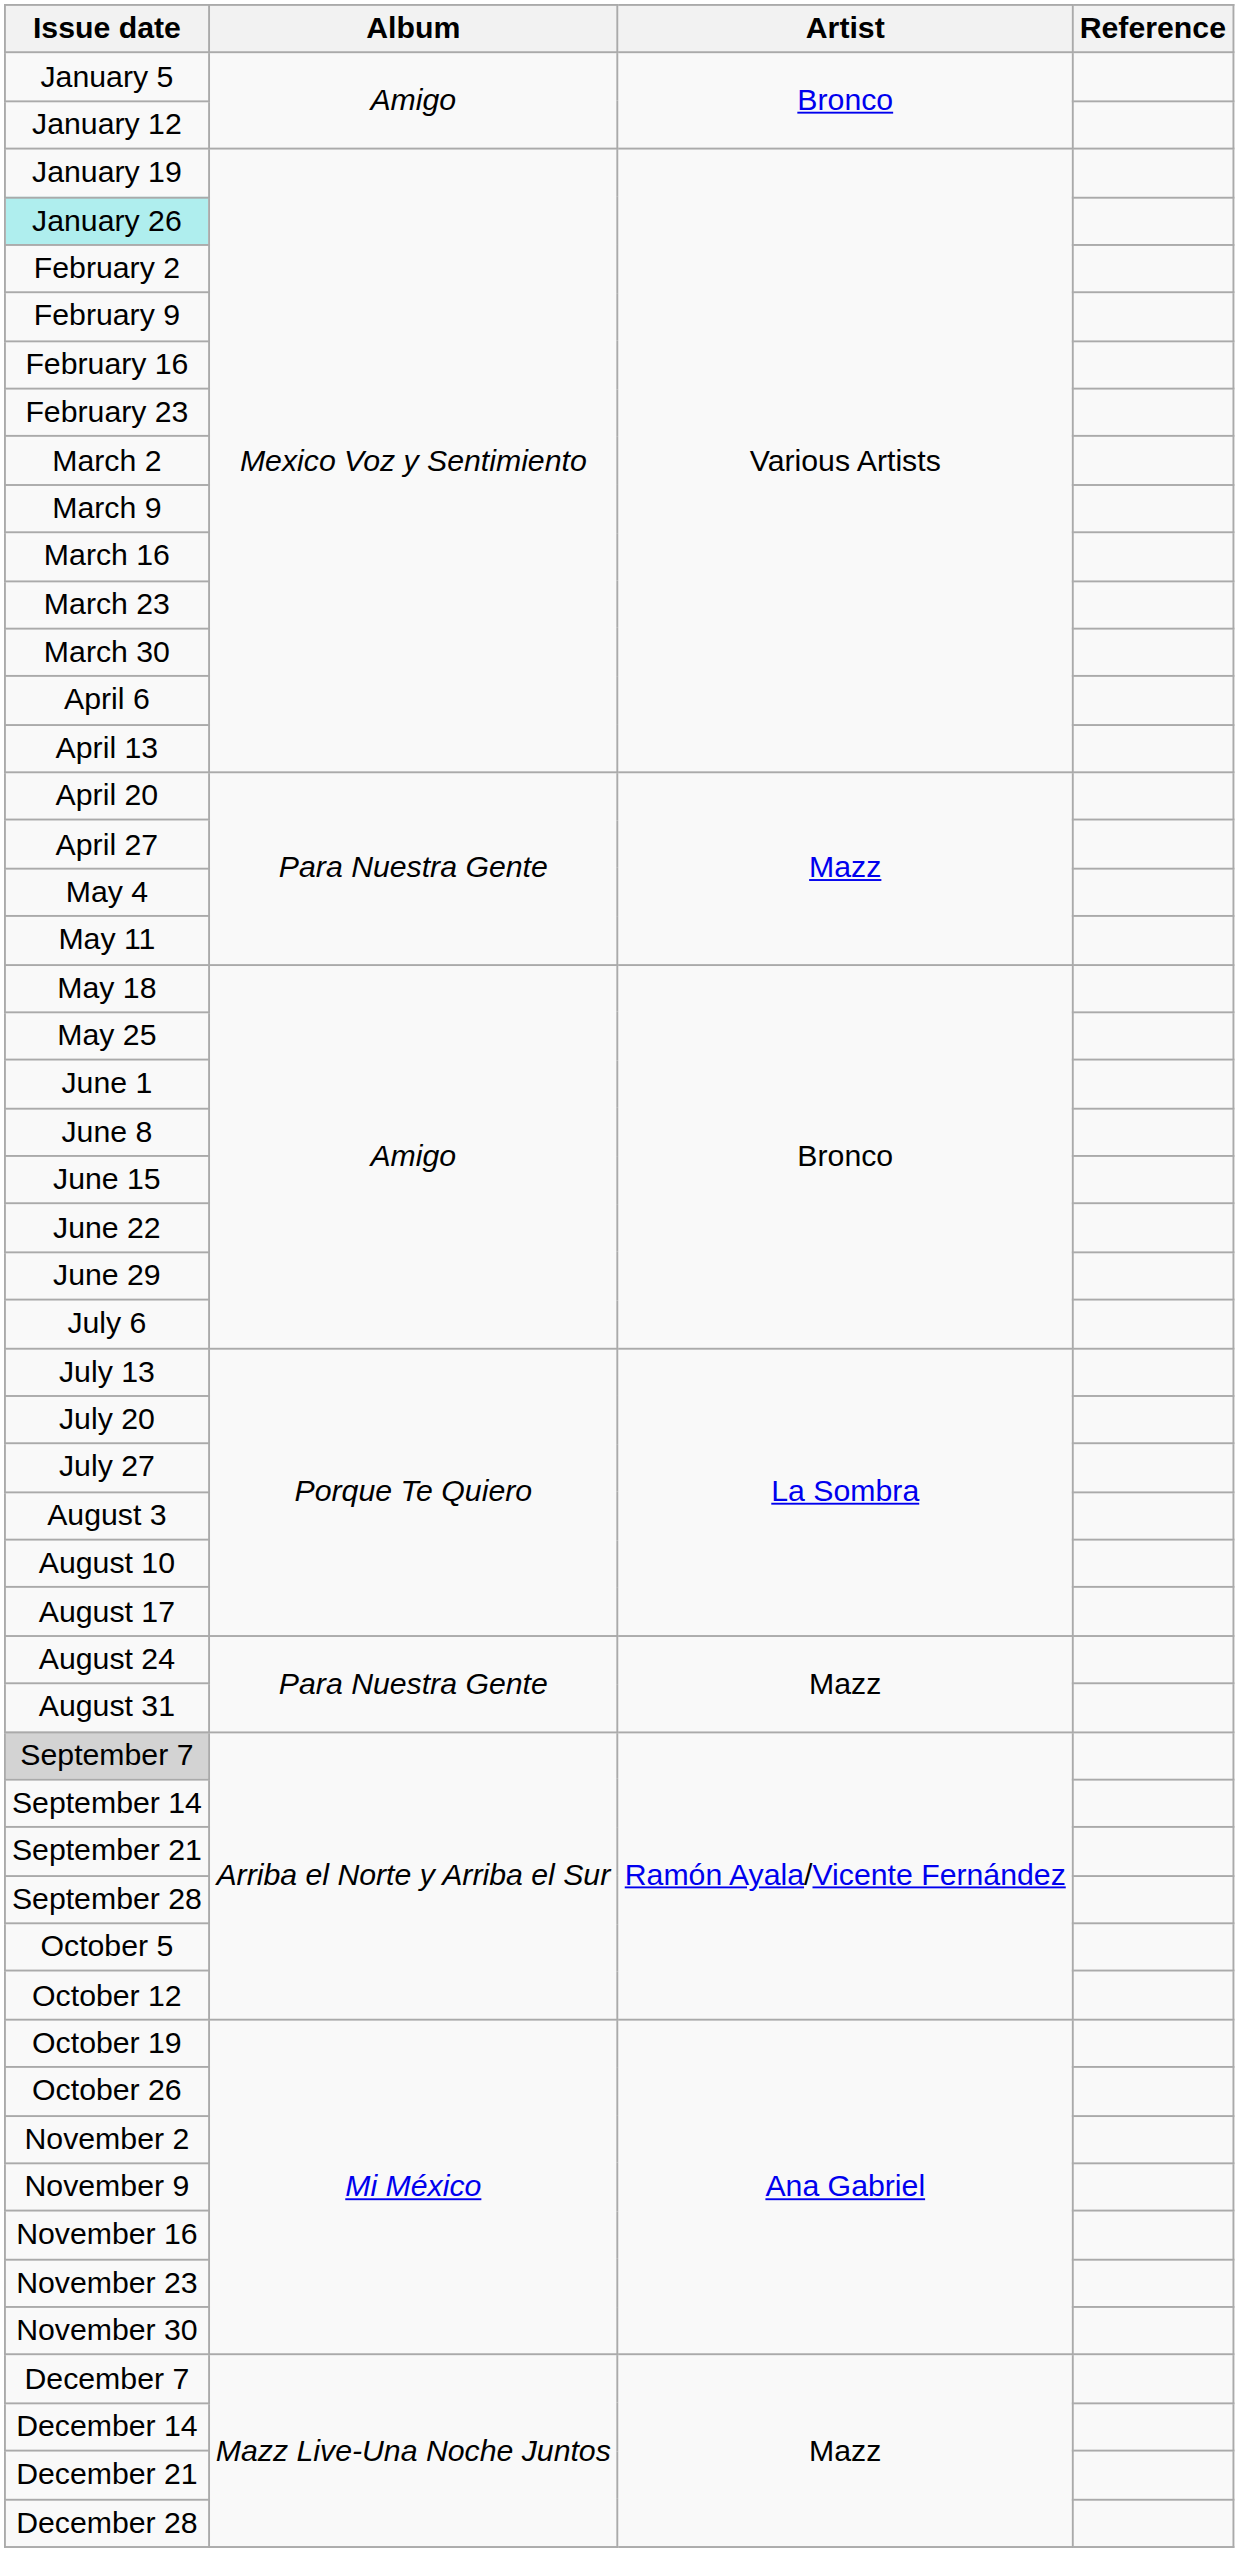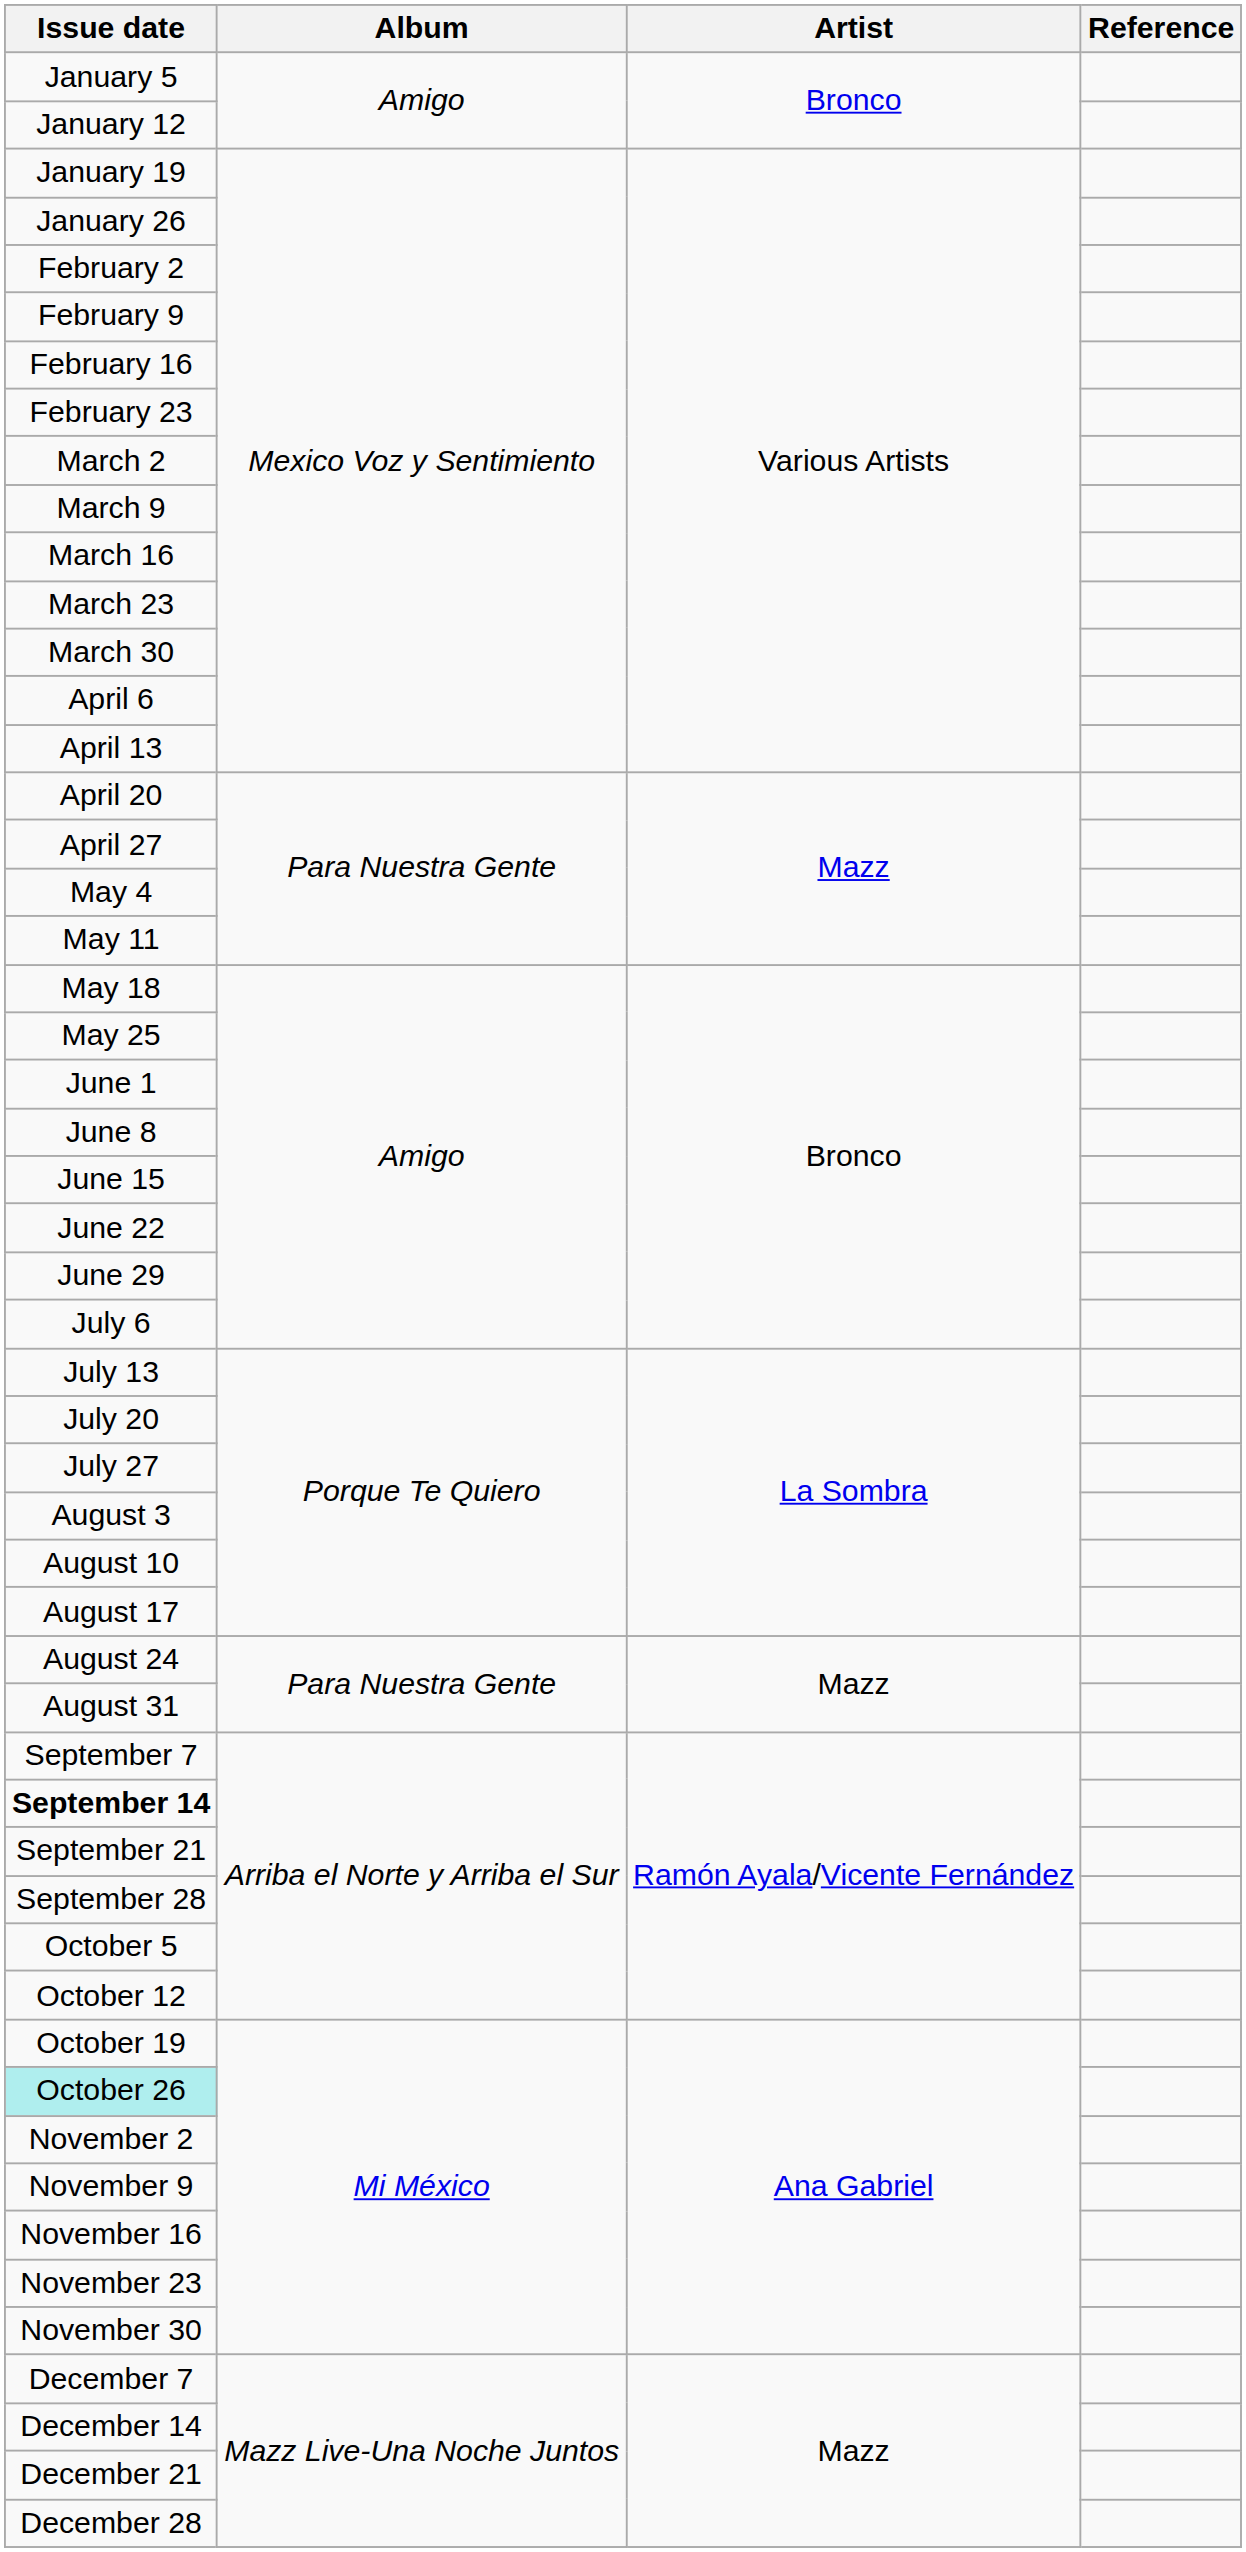(107, 220) paleturquoise background -> (111, 220) no background
(107, 1754) lightgrey background -> (111, 1754) no background
(107, 1802) normal -> (111, 1802) bold
(107, 2090) no background -> (111, 2090) paleturquoise background
